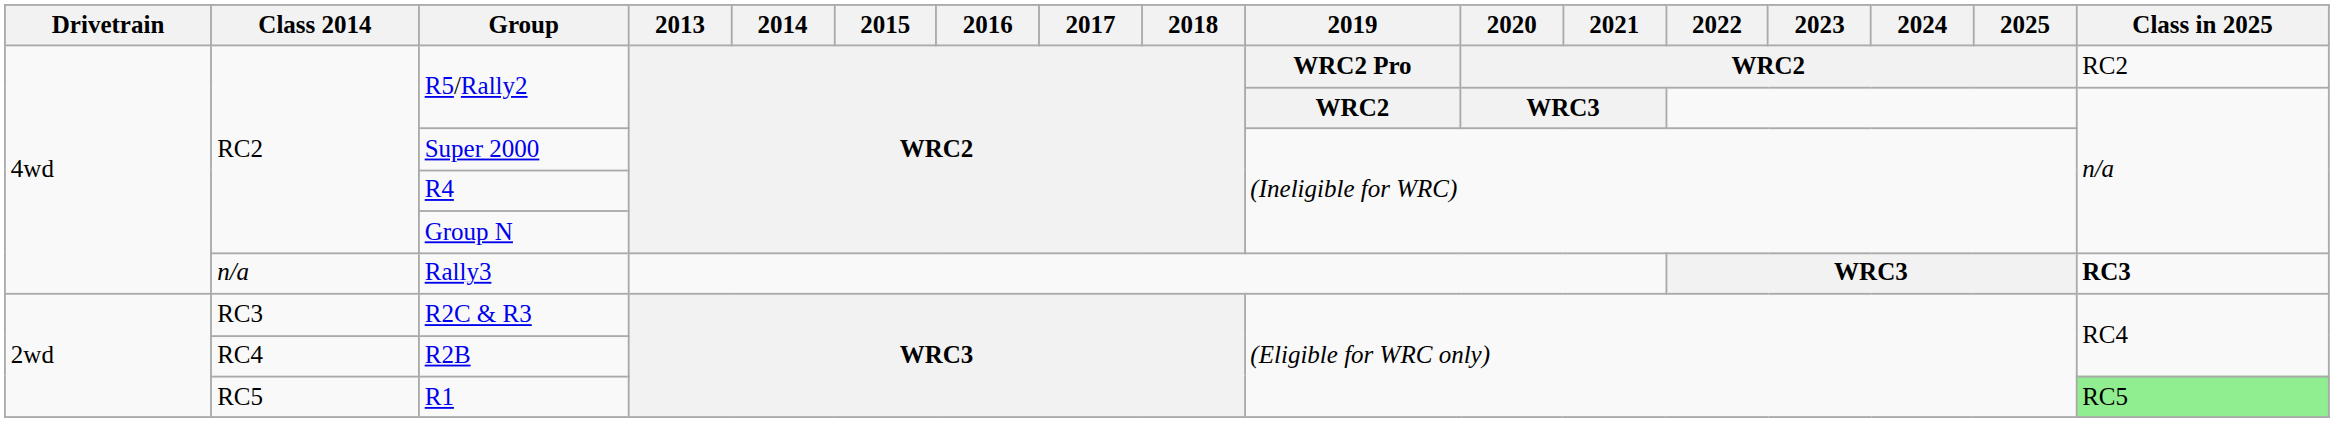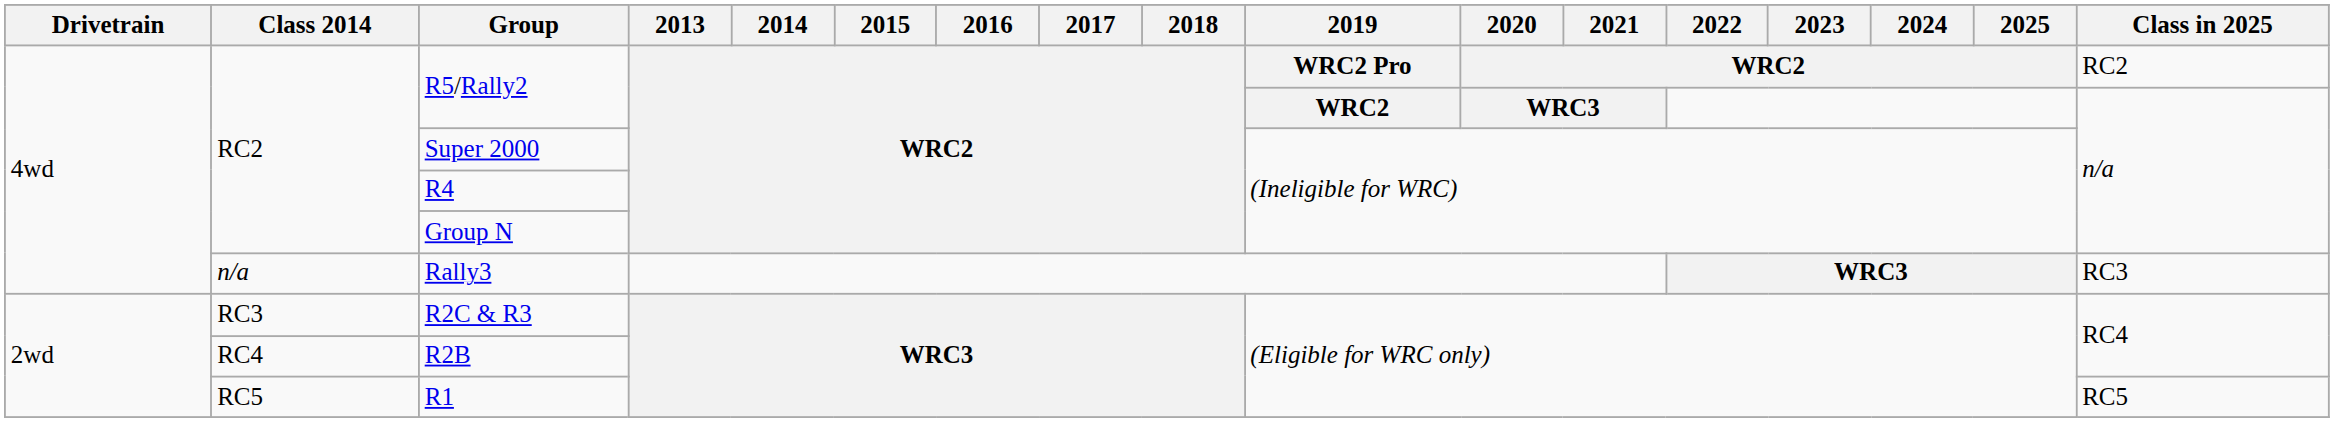(2106, 272) bold -> (2105, 272) normal
(2105, 396) lightgreen background -> (2105, 396) no background
